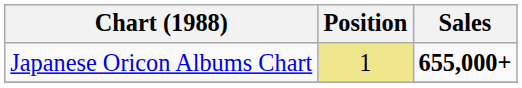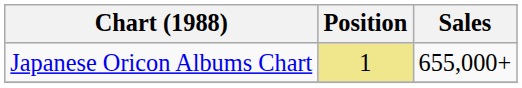(465, 62) bold -> (465, 62) normal
